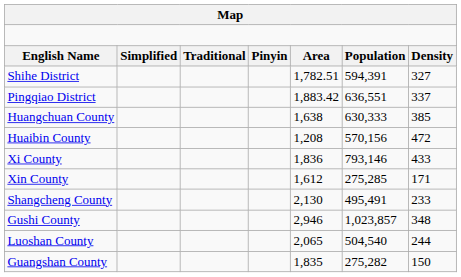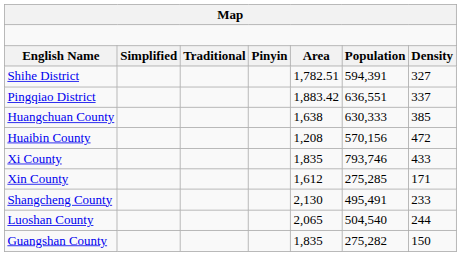(308, 158) 1,836 -> (308, 158) 1,835
(366, 158) 793,146 -> (366, 158) 793,746
- row: (44, 220)
